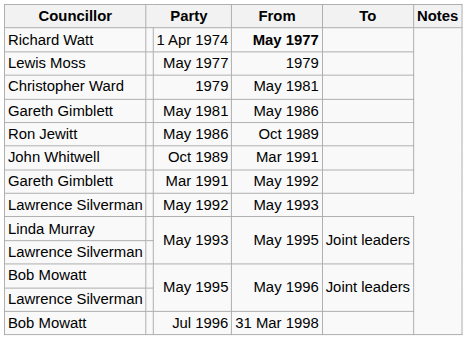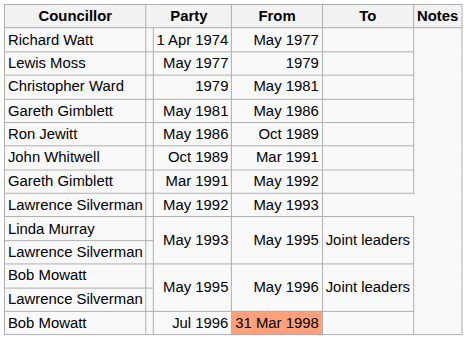(286, 39) bold -> (286, 39) normal
(277, 323) no background -> (277, 323) lightsalmon background
